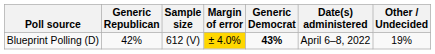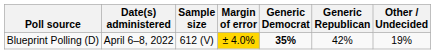columns swapped: (335, 19) <-> (132, 19)
(272, 41) 43% -> (286, 41) 35%
